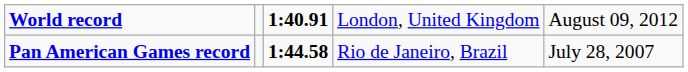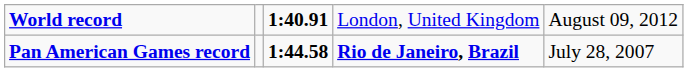(422, 50) normal -> (428, 50) bold
